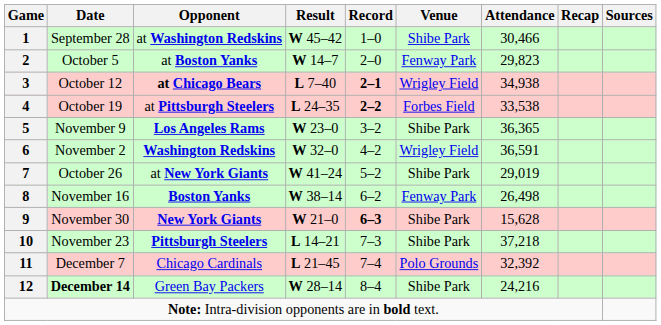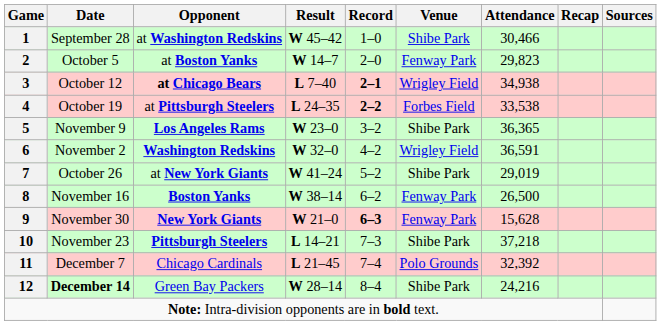(520, 196) 26,498 -> (520, 196) 26,500
(439, 219) Shibe Park -> (439, 219) Fenway Park
